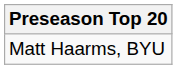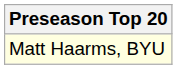(87, 49) no background -> (87, 49) lightyellow background
